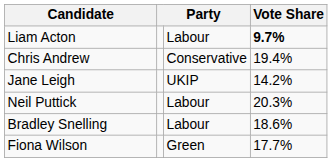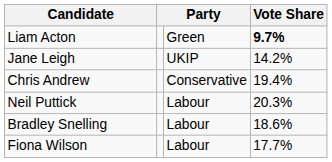(188, 37) Labour -> (186, 37) Green
rows swapped: (49, 59) <-> (41, 80)
(186, 146) Green -> (188, 146) Labour
